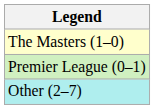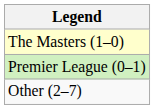(45, 91) paleturquoise background -> (45, 91) no background
